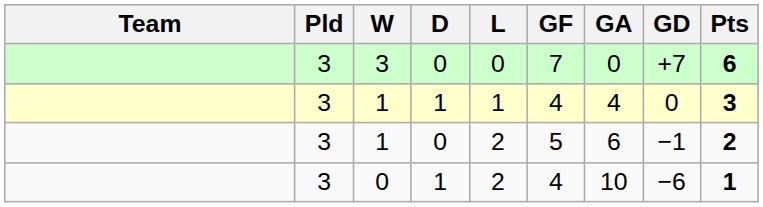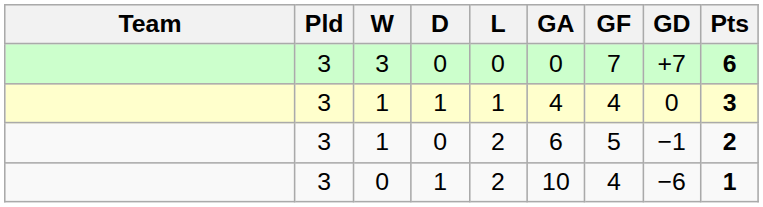columns swapped: (556, 24) <-> (614, 24)
